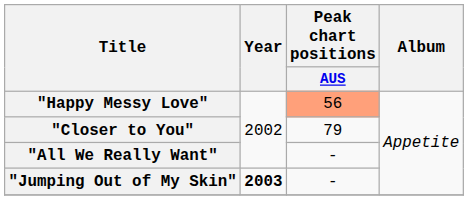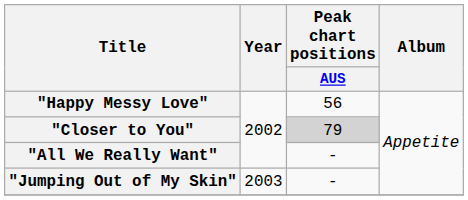(333, 104) lightsalmon background -> (333, 104) no background
(333, 130) no background -> (333, 130) lightgrey background
(263, 182) bold -> (263, 182) normal
